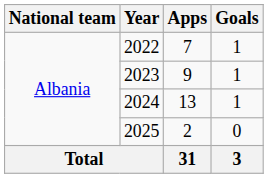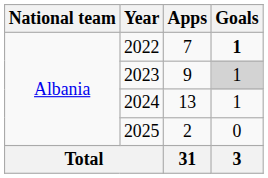(237, 46) normal -> (237, 46) bold
(237, 74) no background -> (237, 74) lightgrey background
